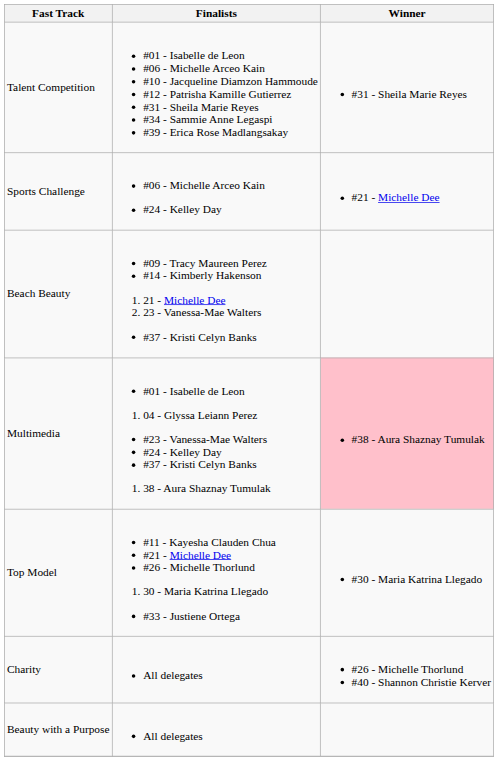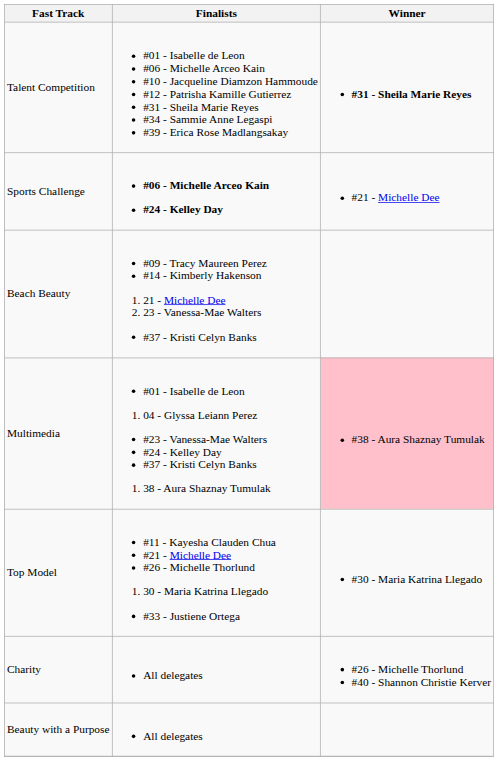(407, 94) normal -> (407, 94) bold
(216, 198) normal -> (216, 198) bold
